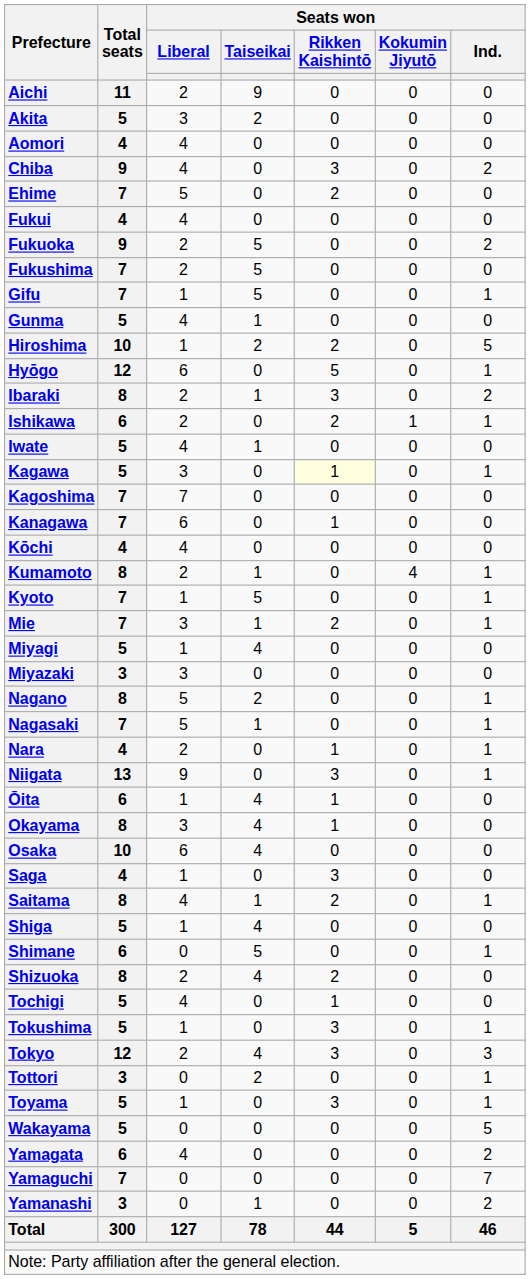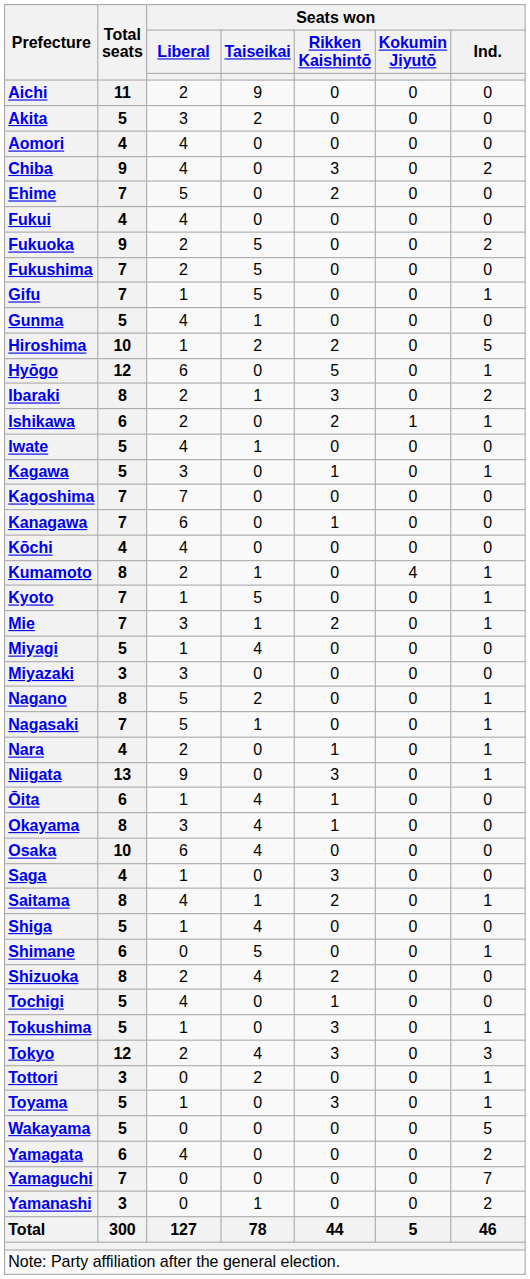(335, 472) lightyellow background -> (335, 472) no background
